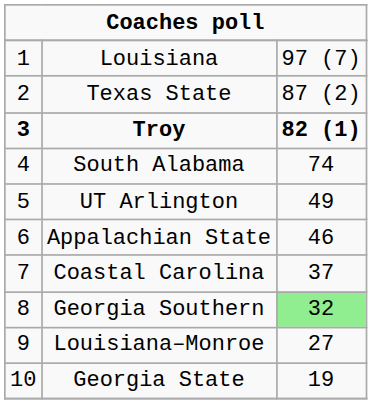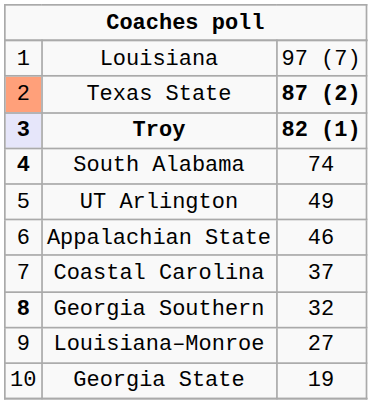(23, 94) no background -> (23, 94) lightsalmon background
(321, 94) normal -> (321, 94) bold
(23, 130) no background -> (23, 130) lavender background
(23, 166) normal -> (23, 166) bold
(23, 309) normal -> (23, 309) bold
(321, 309) lightgreen background -> (321, 309) no background
